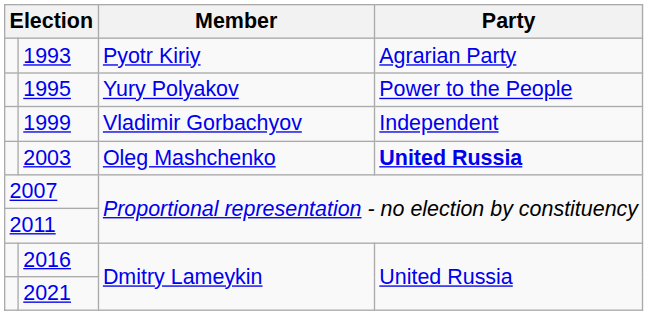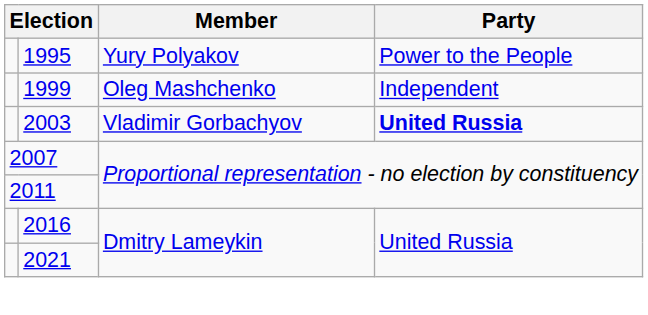- row: (47, 55)
(202, 123) Vladimir Gorbachyov -> (189, 89) Oleg Mashchenko
(189, 157) Oleg Mashchenko -> (202, 123) Vladimir Gorbachyov
